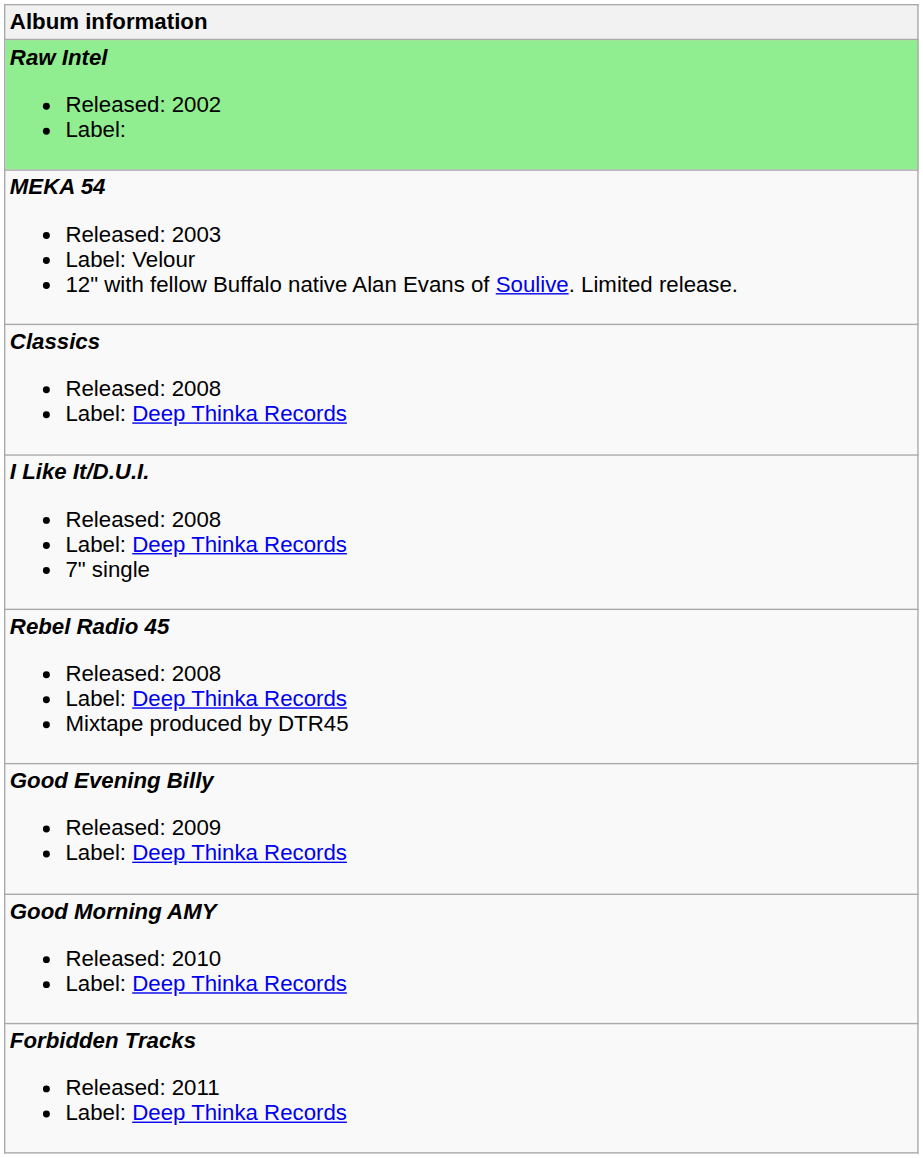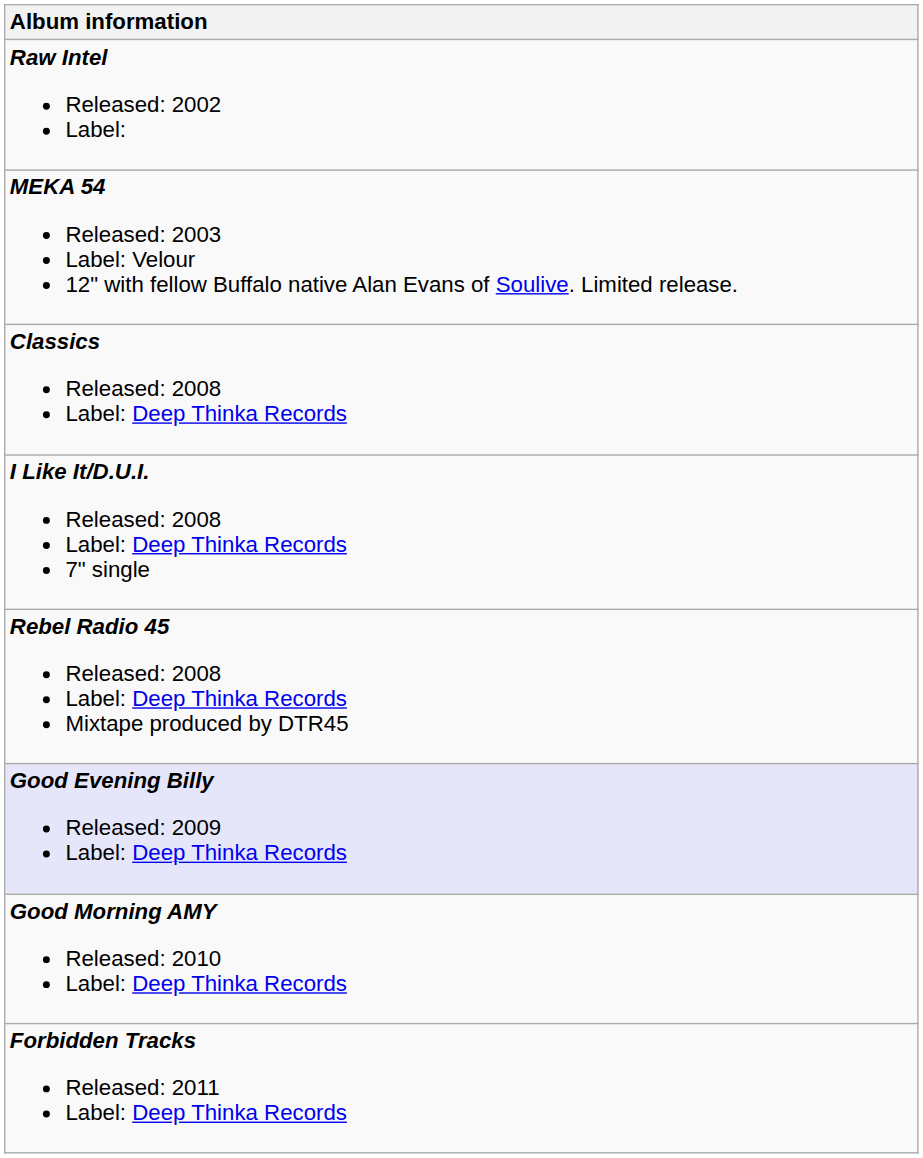(462, 94) lightgreen background -> (462, 94) no background
(462, 818) no background -> (462, 818) lavender background
